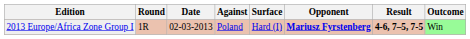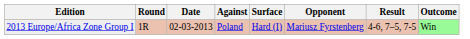(329, 26) bold -> (325, 26) normal
(399, 26) bold -> (392, 26) normal
